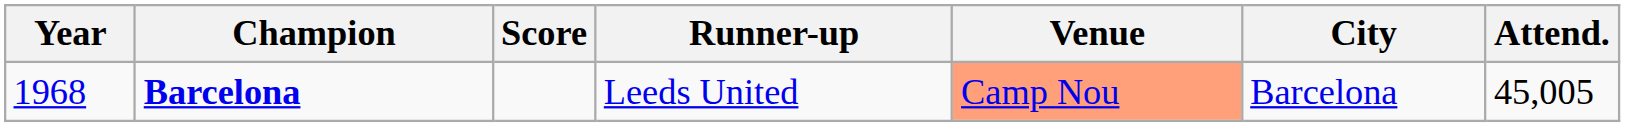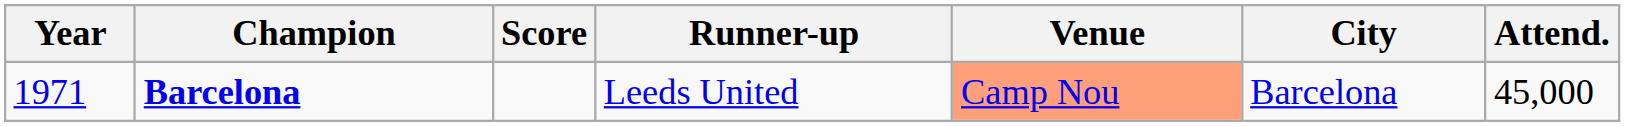(50, 90) 1968 -> (50, 90) 1971
(1544, 90) 45,005 -> (1544, 90) 45,000
